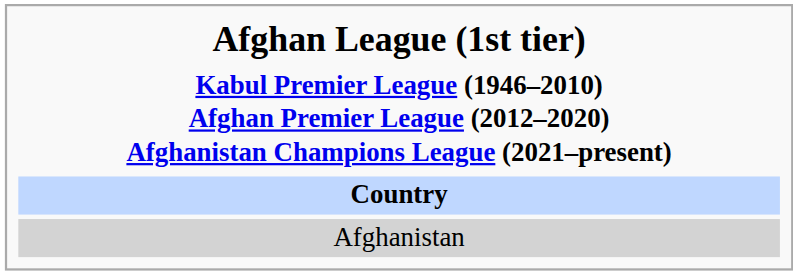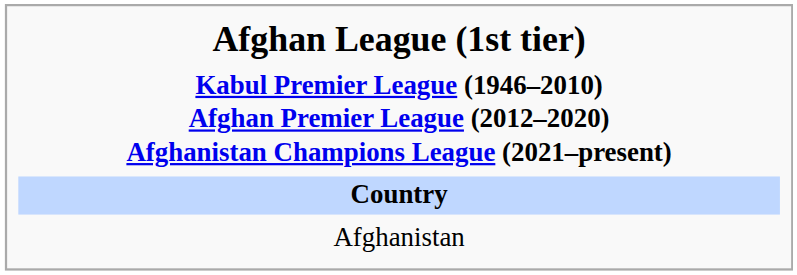(399, 237) lightgrey background -> (399, 237) no background
